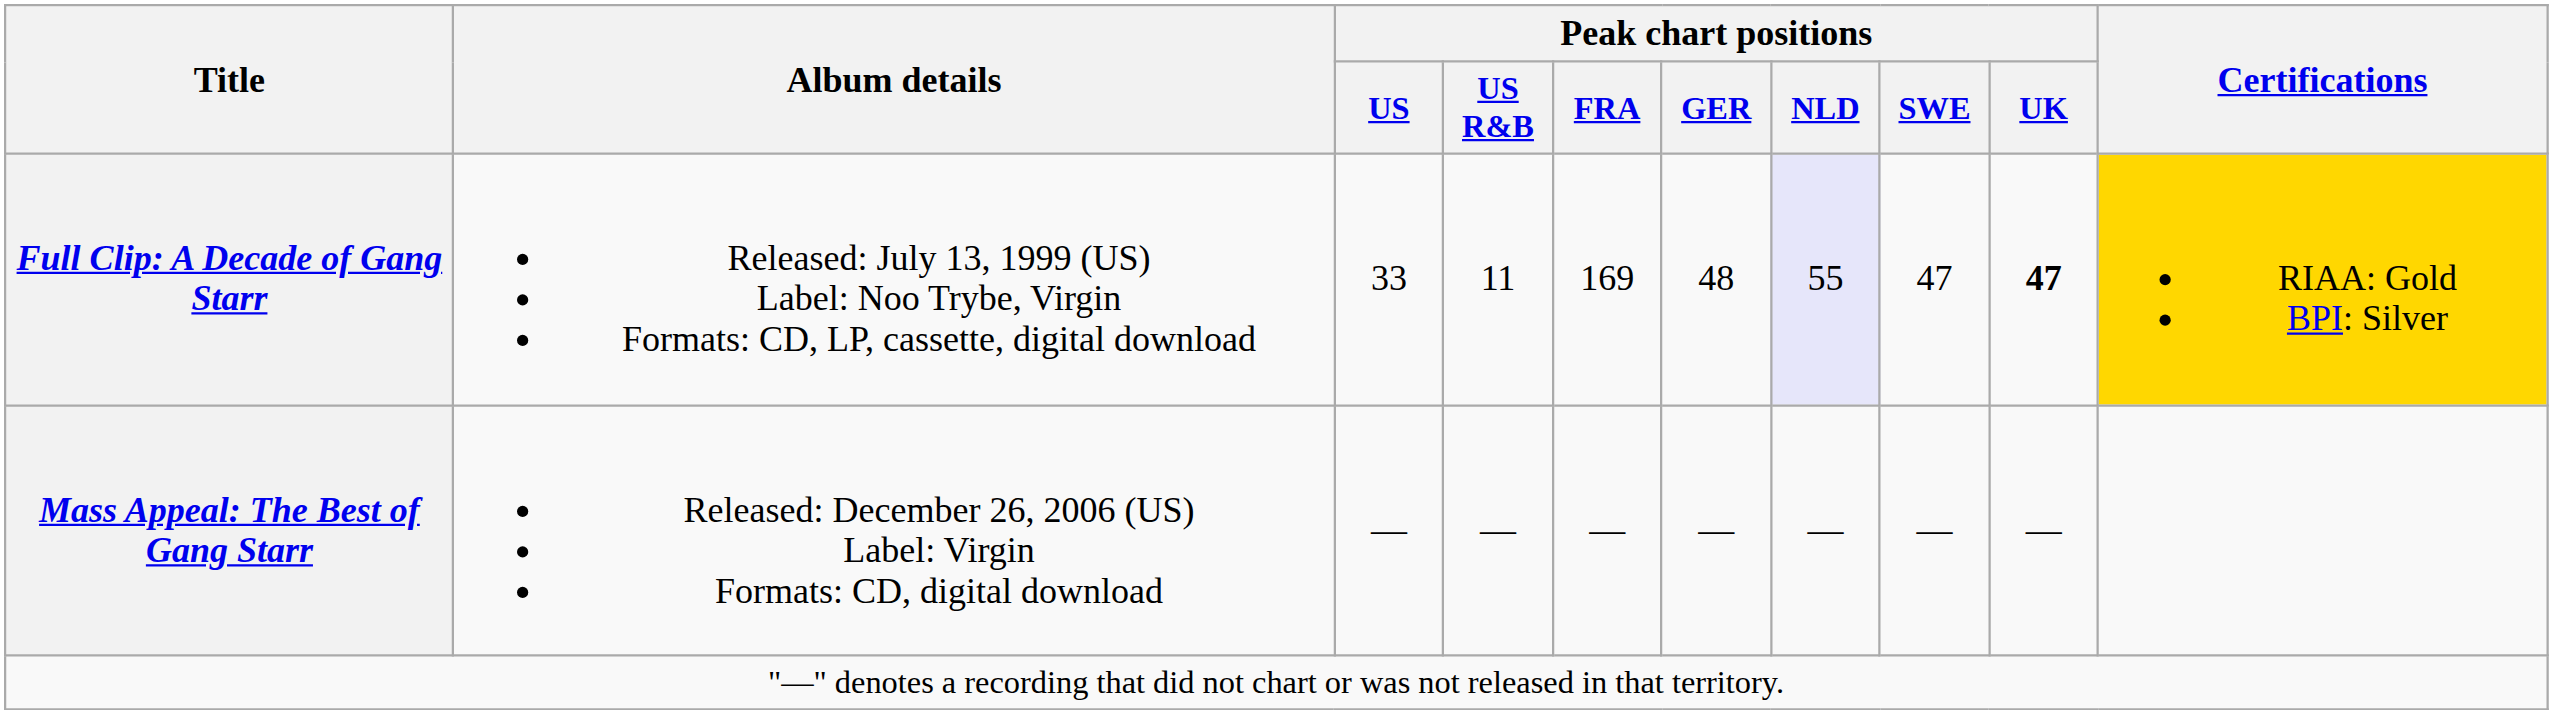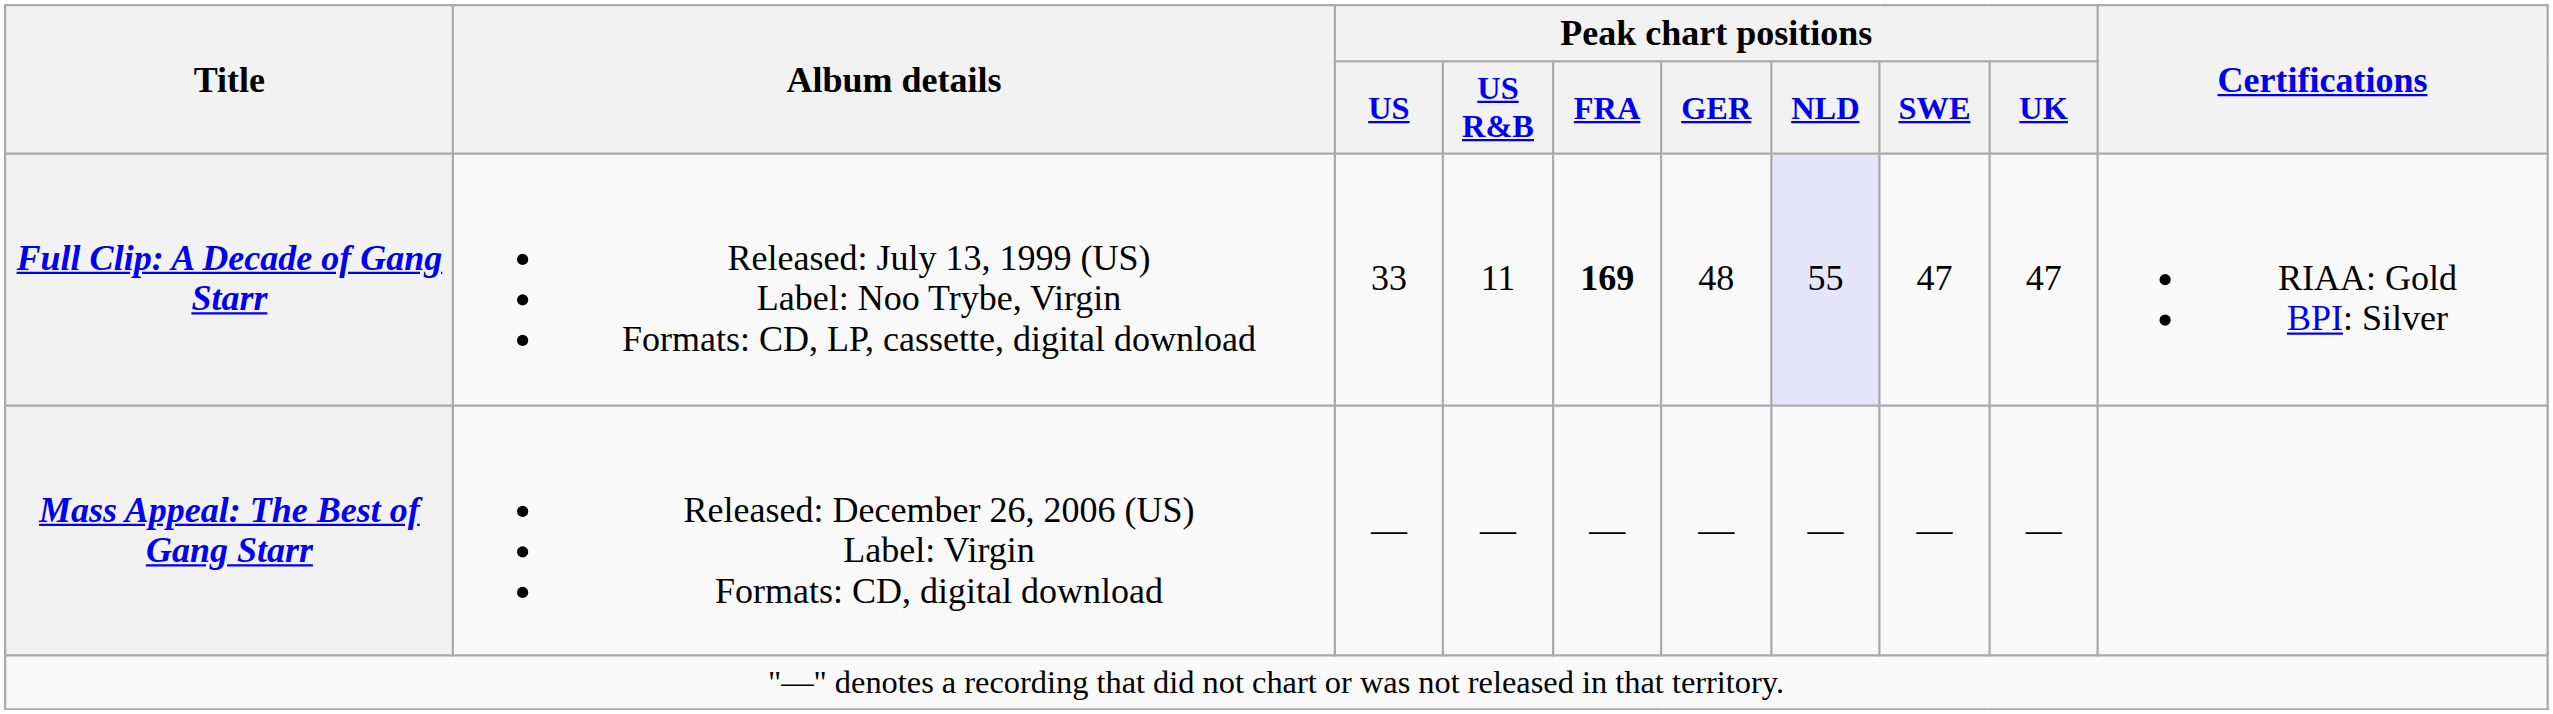(1607, 278) normal -> (1607, 278) bold
(2044, 278) bold -> (2044, 278) normal
(2322, 299) gold background -> (2322, 299) no background
